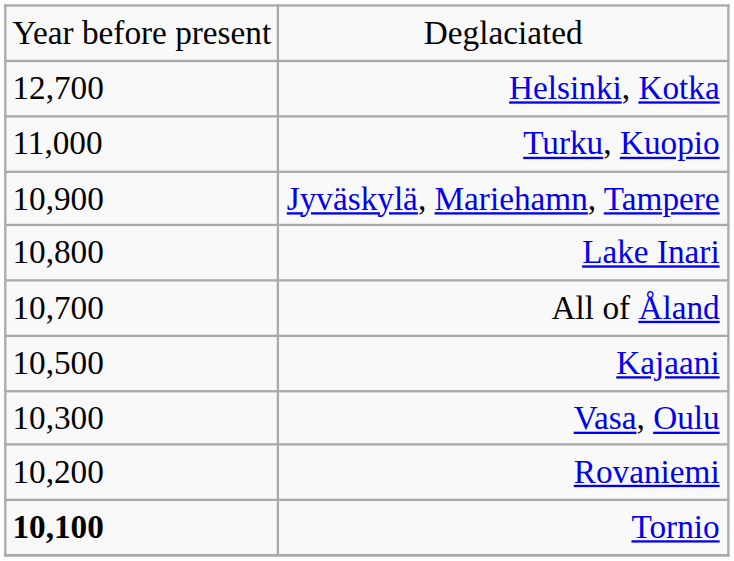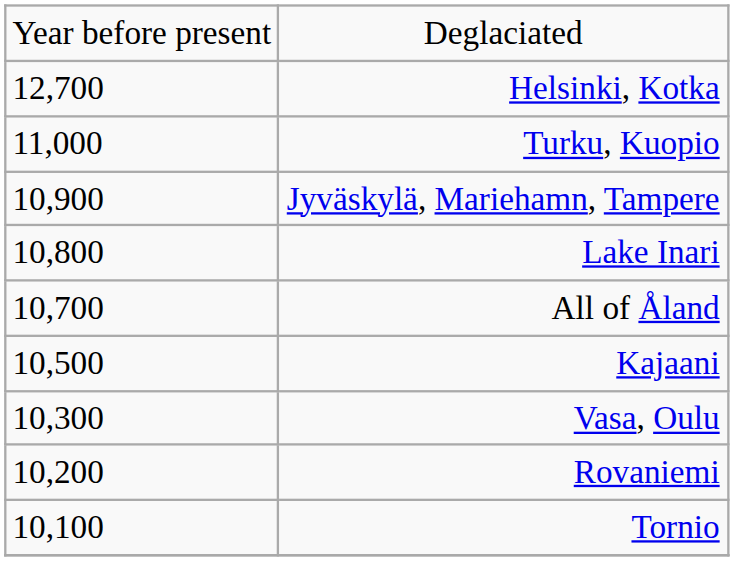(58, 526) bold -> (58, 526) normal
